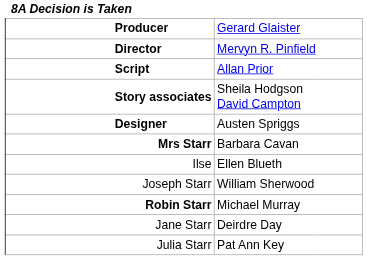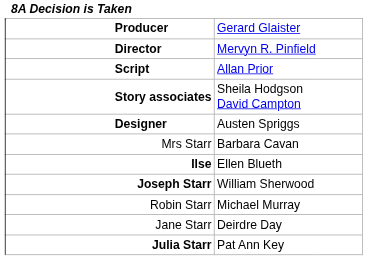(185, 144) bold -> (186, 144) normal
(202, 164) normal -> (201, 164) bold
(177, 184) normal -> (174, 184) bold
(178, 205) bold -> (181, 205) normal
(184, 245) normal -> (182, 245) bold
